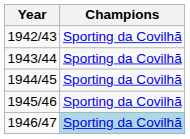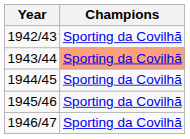(122, 58) no background -> (122, 58) lightsalmon background
(122, 123) lightblue background -> (122, 123) no background
